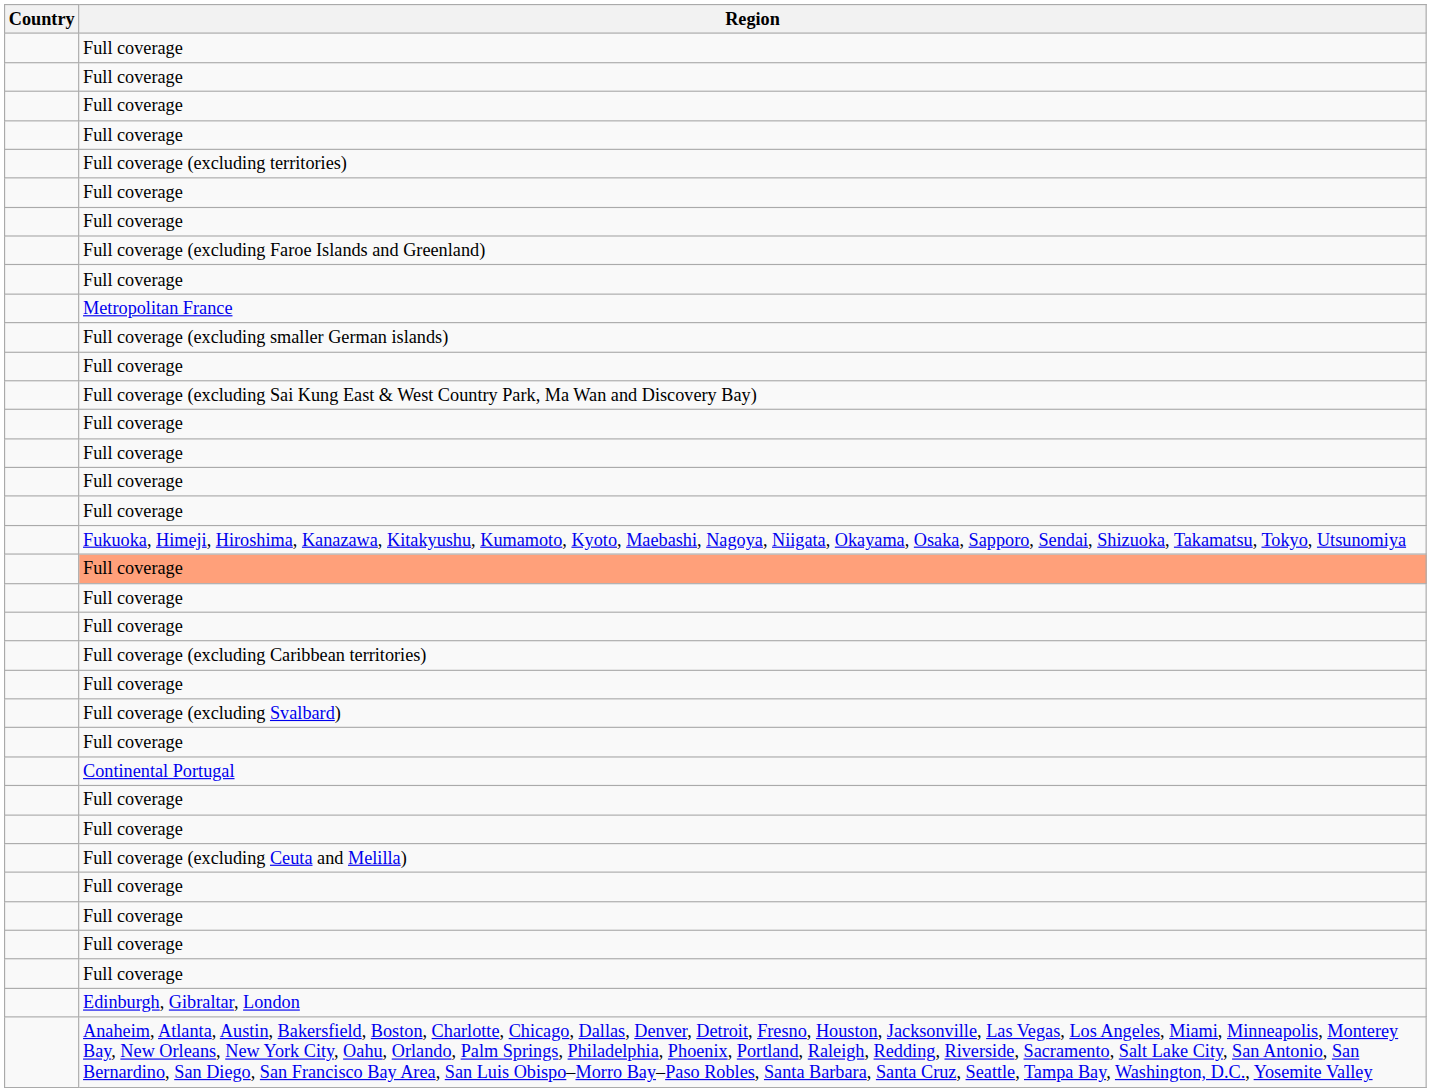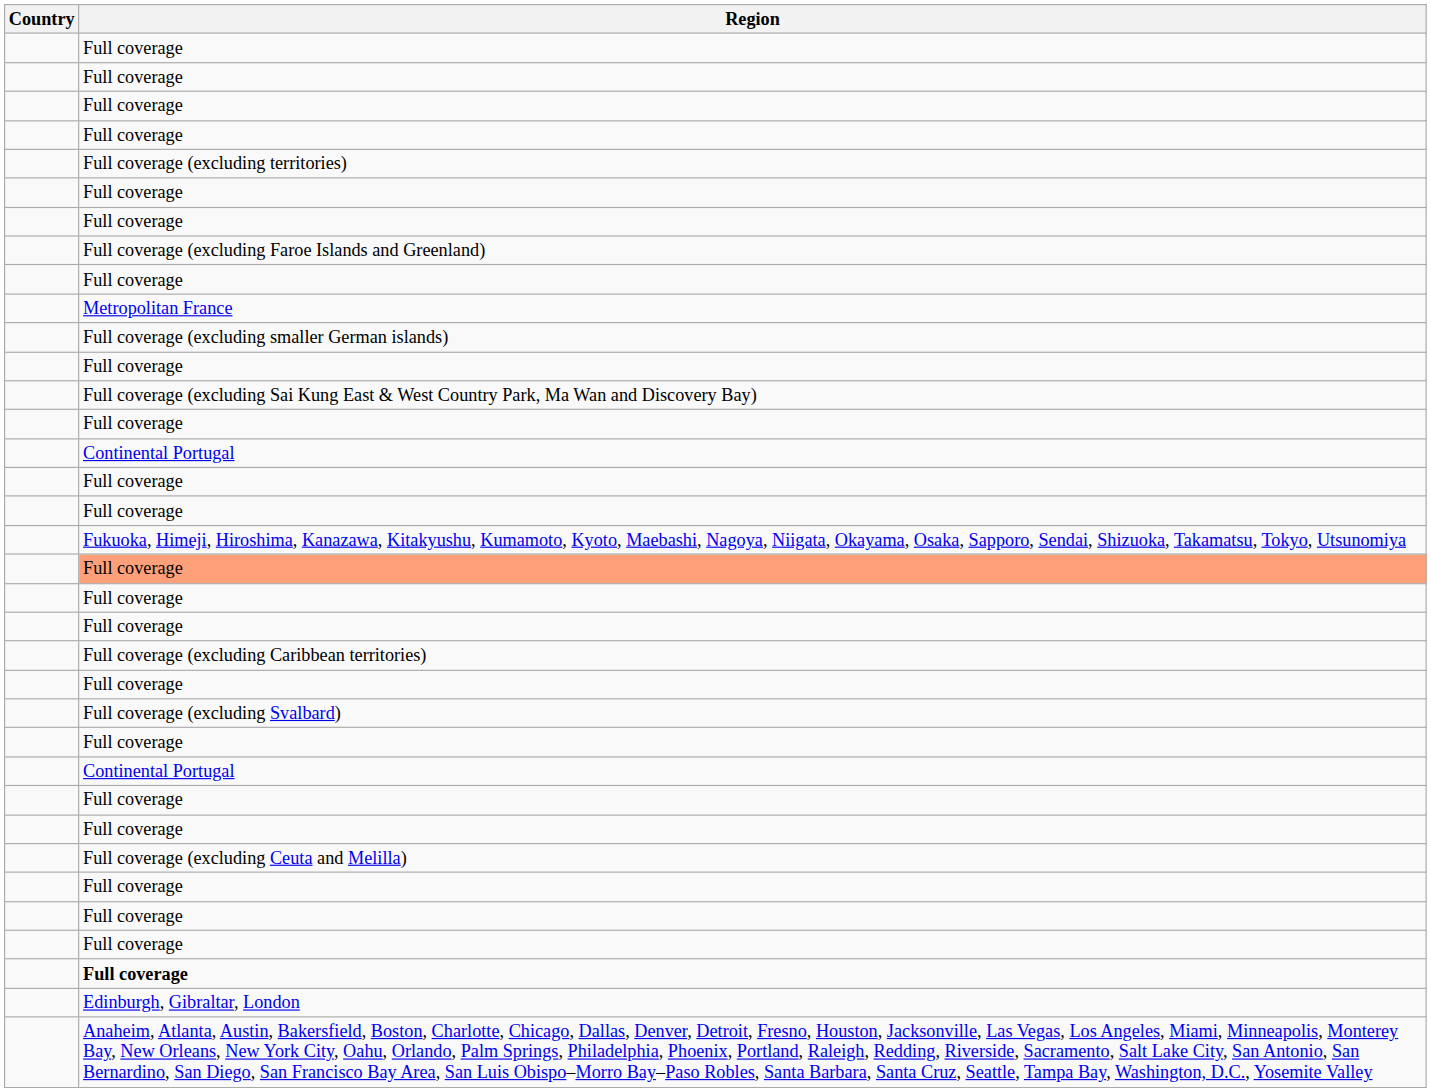(133, 452) Full coverage -> (159, 452) Continental Portugal
(133, 973) normal -> (135, 973) bold
